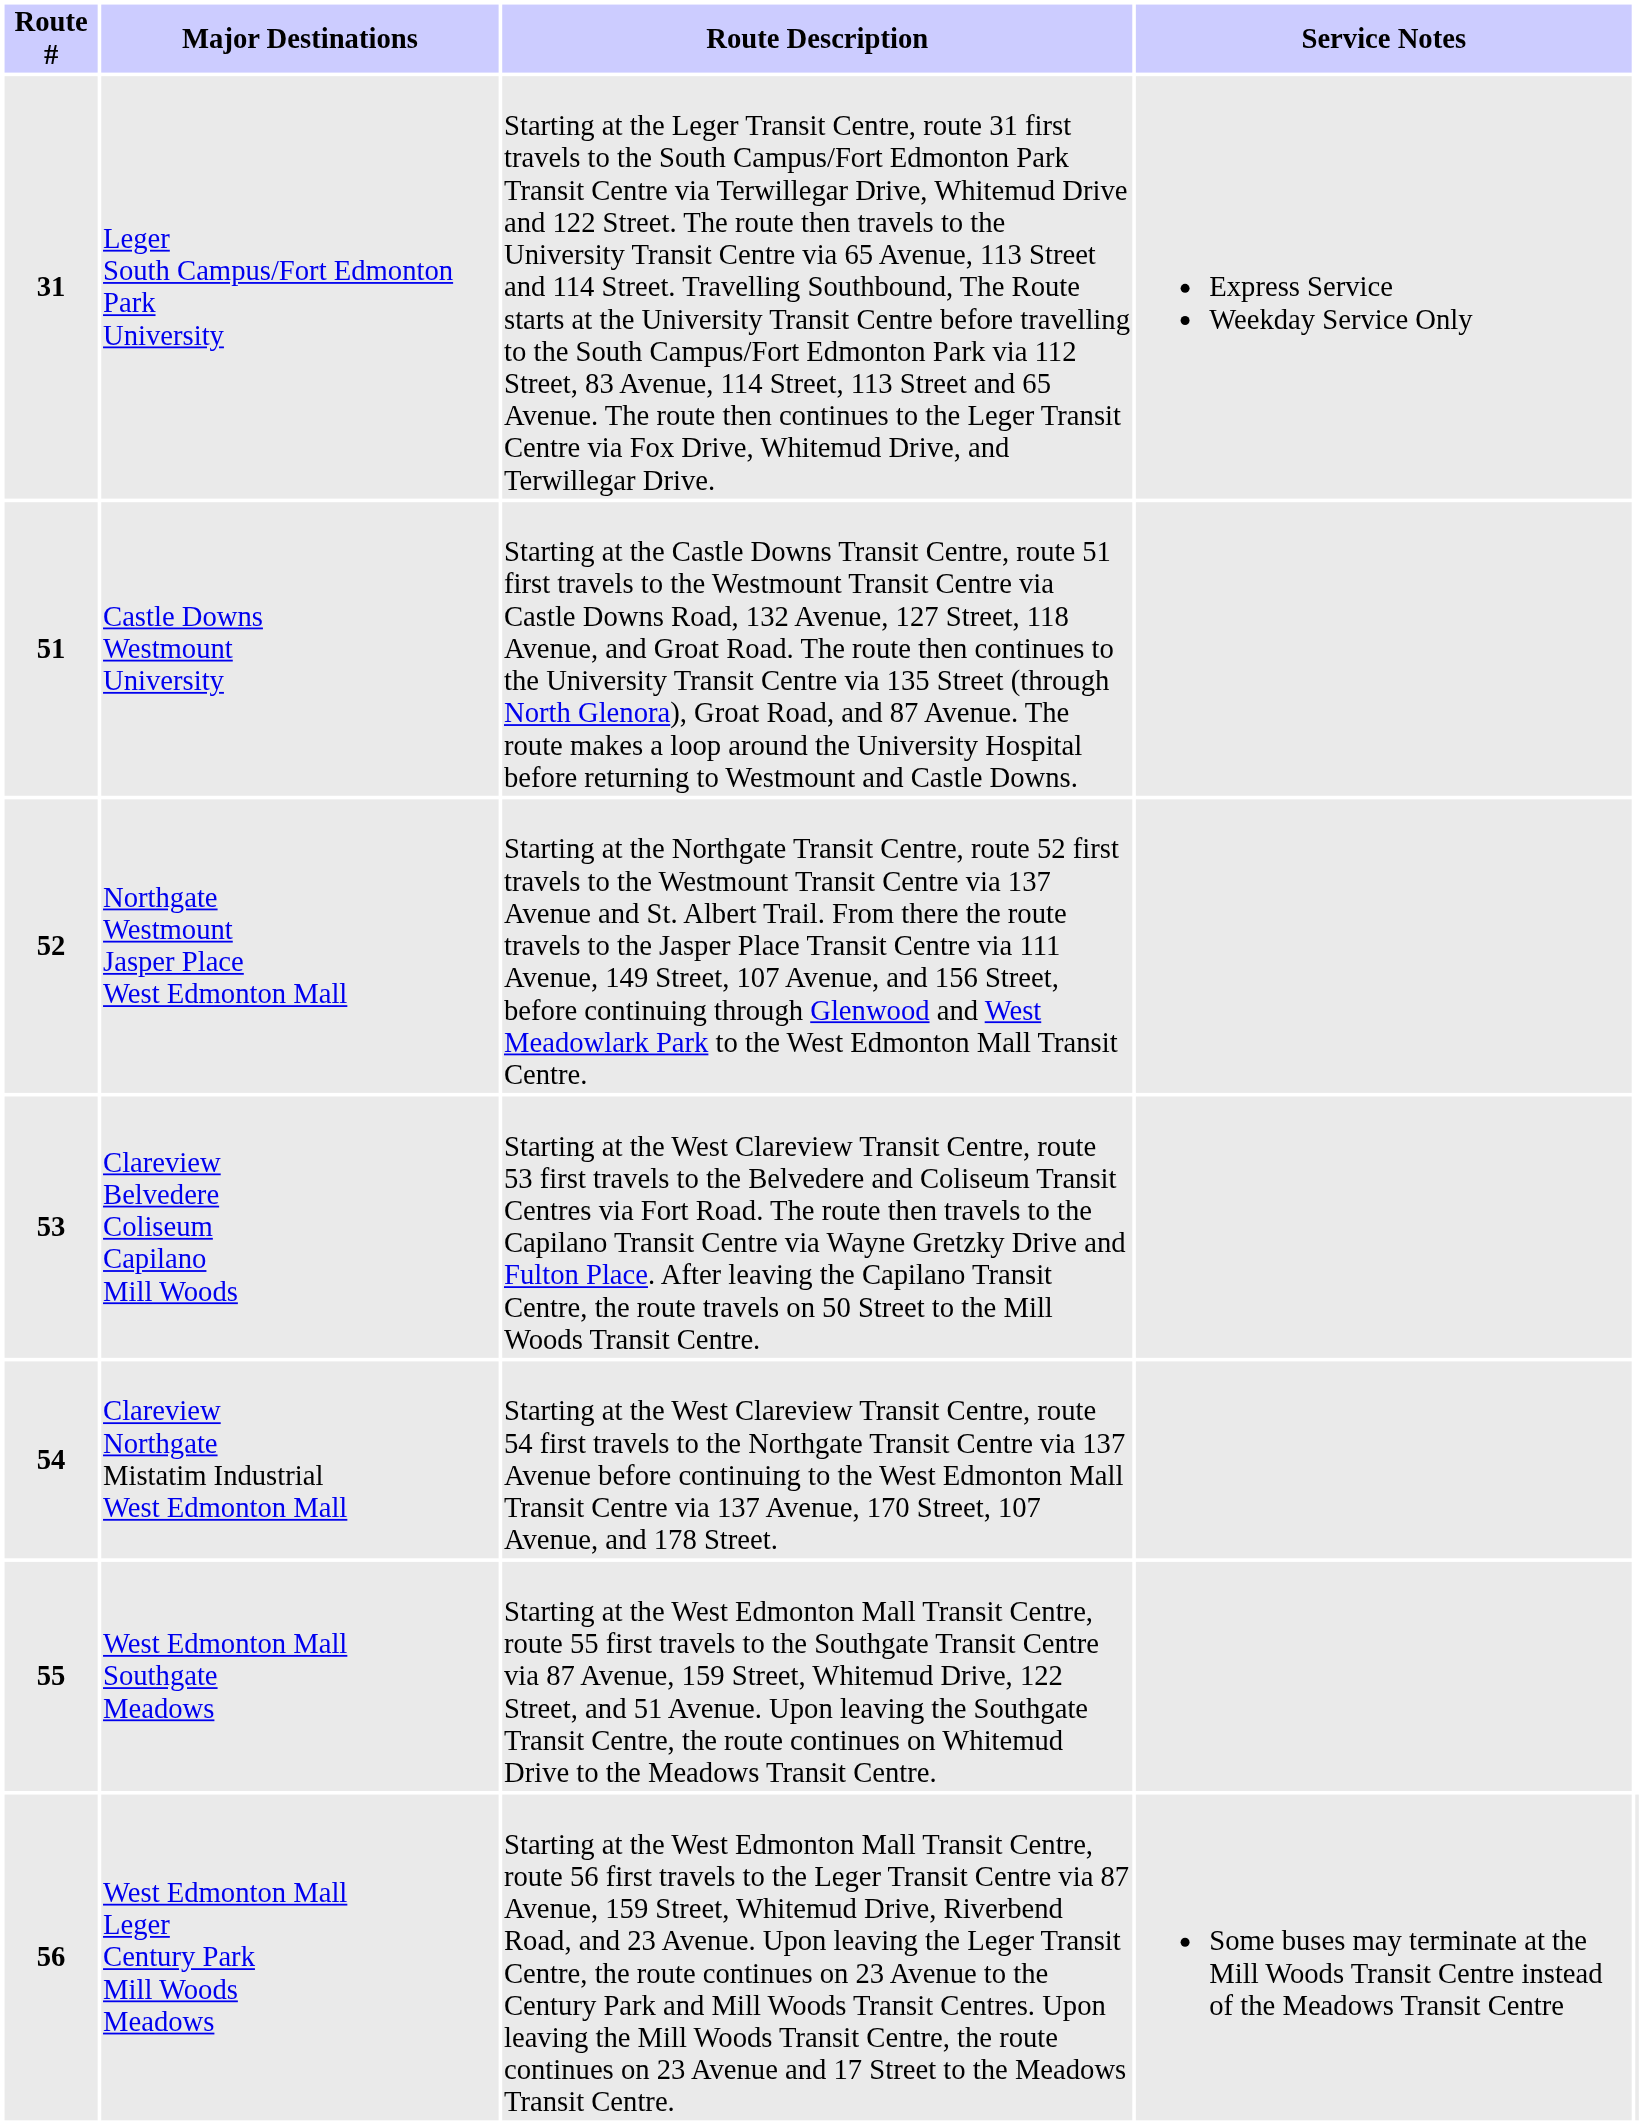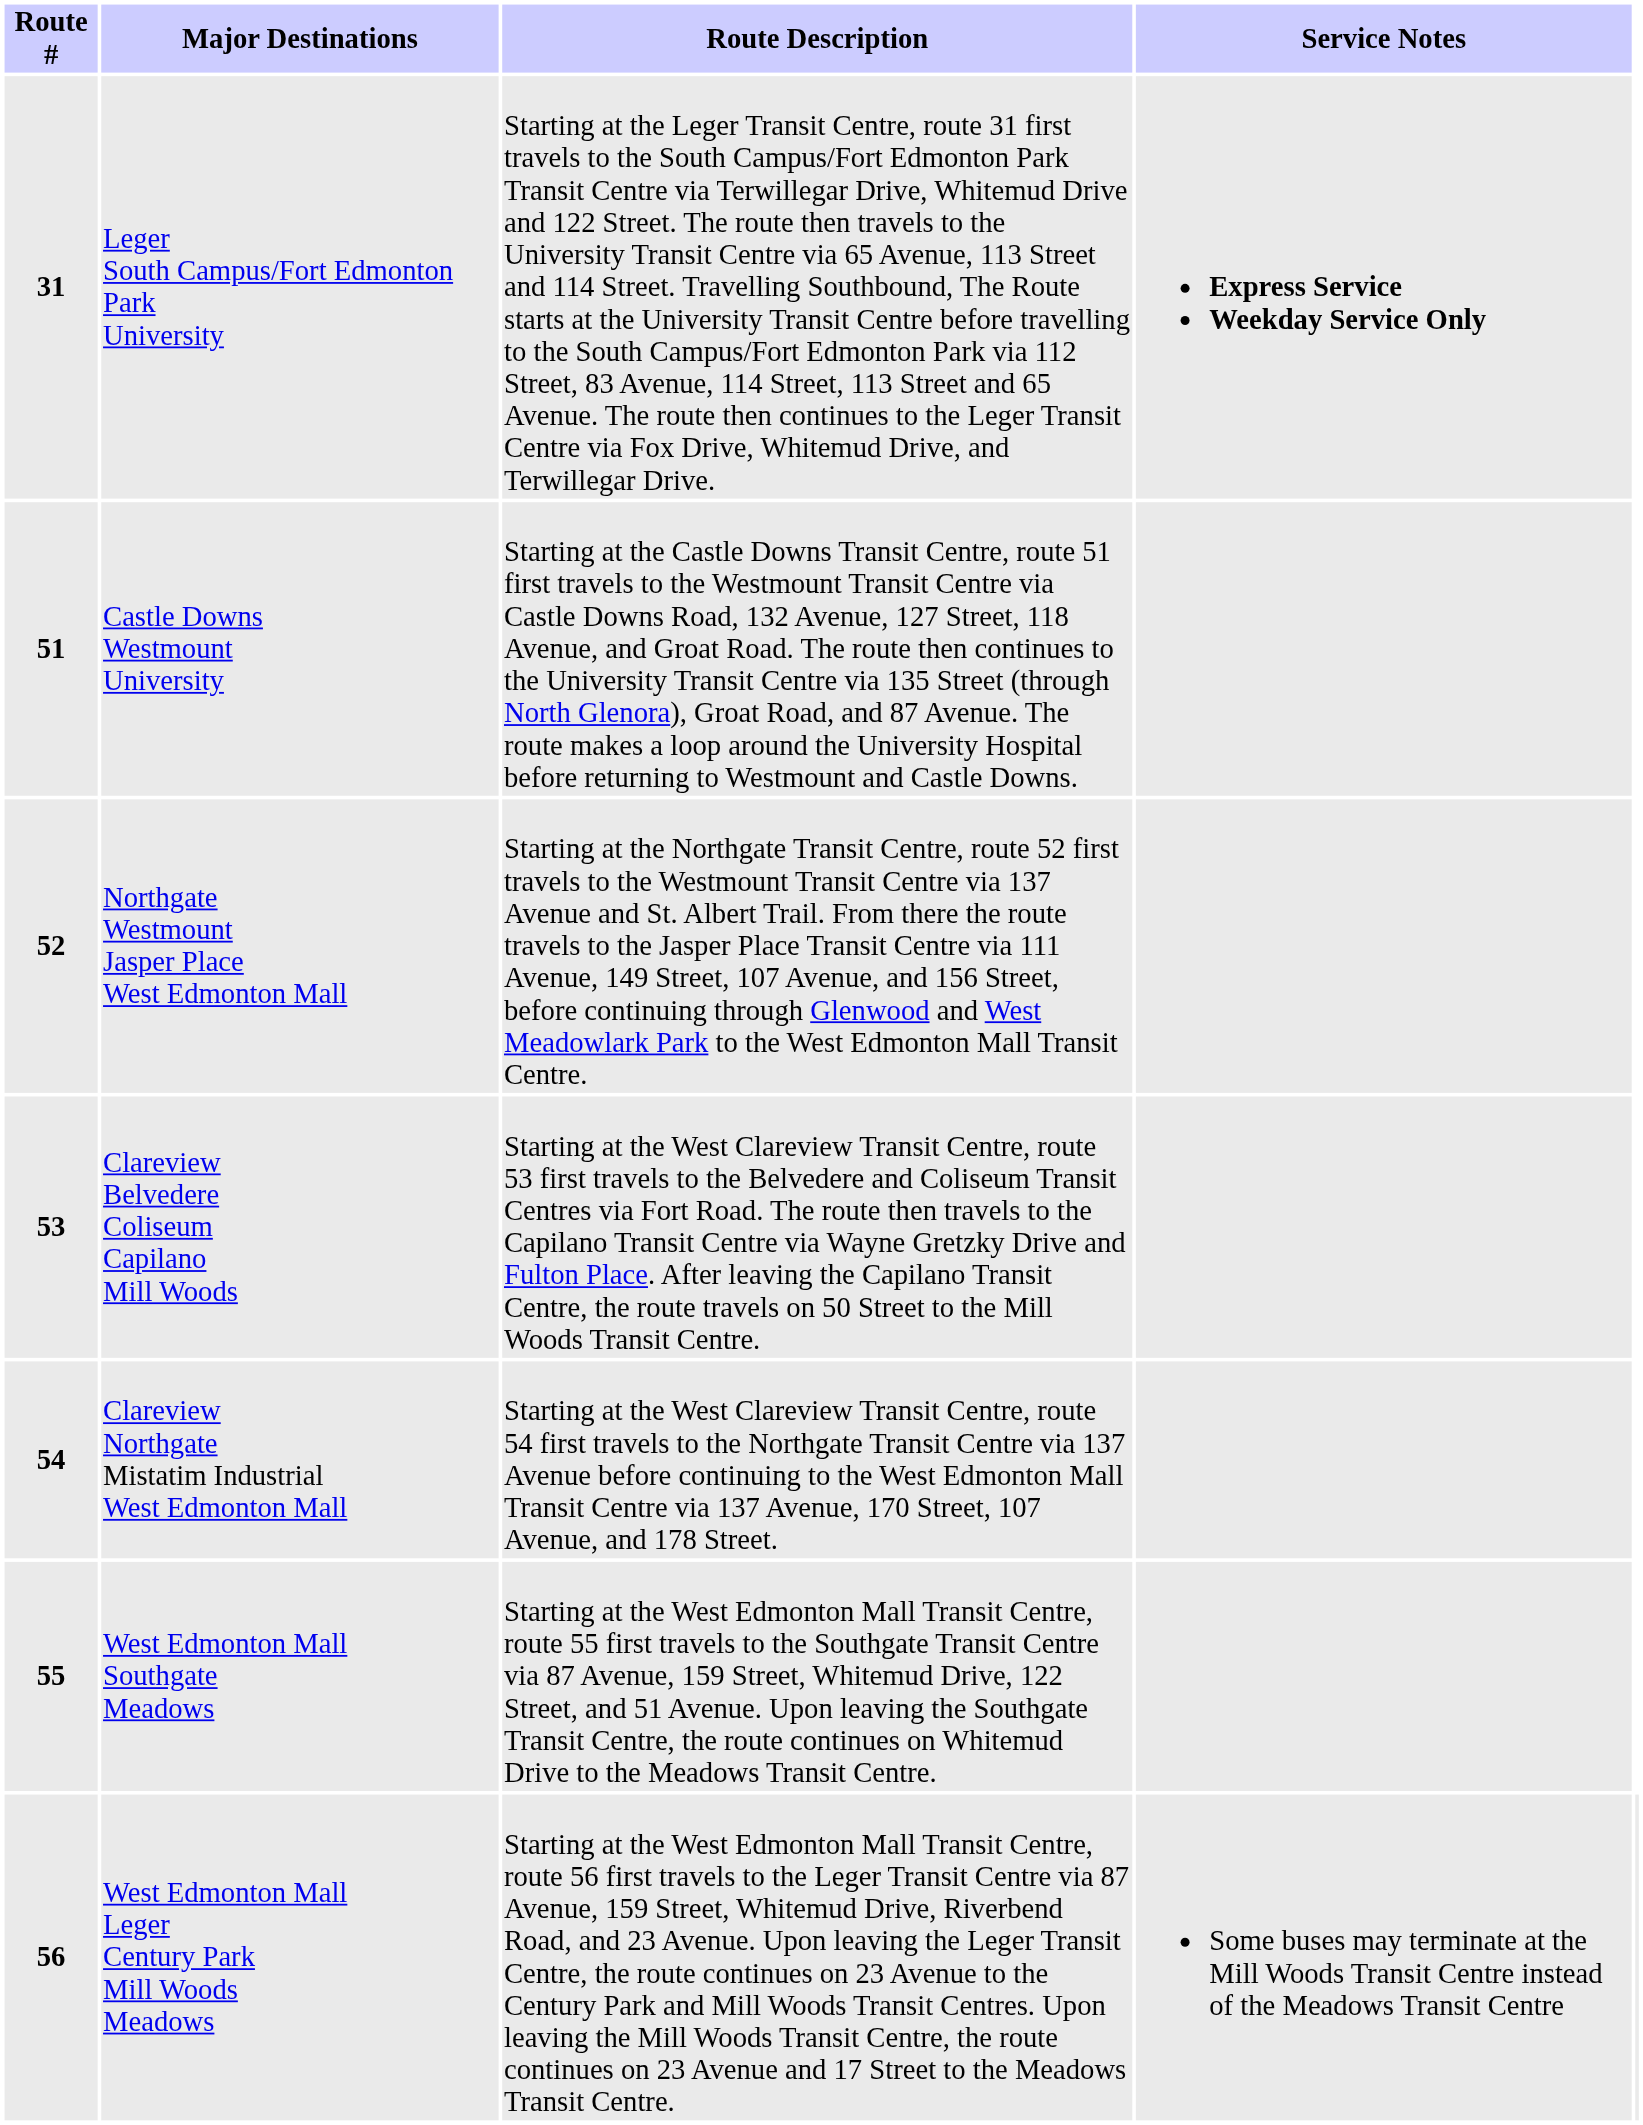(1384, 304) normal -> (1384, 304) bold
